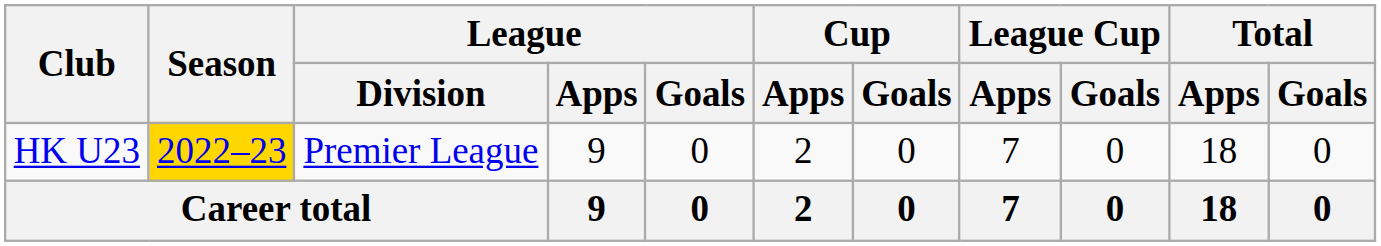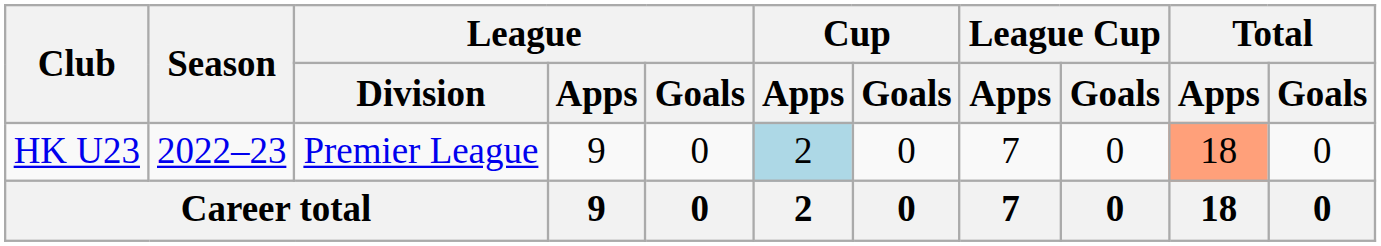(222, 151) gold background -> (222, 151) no background
(803, 151) no background -> (803, 151) lightblue background
(1219, 151) no background -> (1219, 151) lightsalmon background
